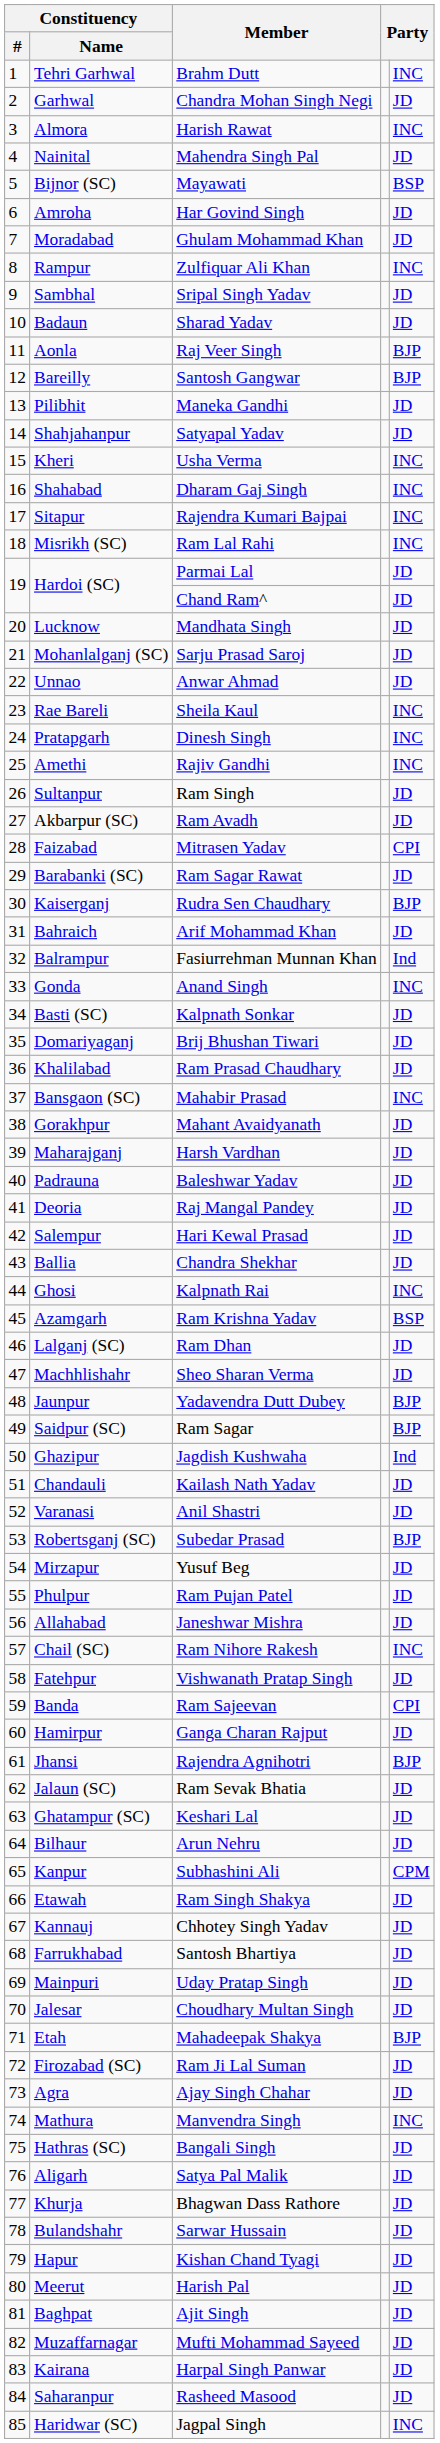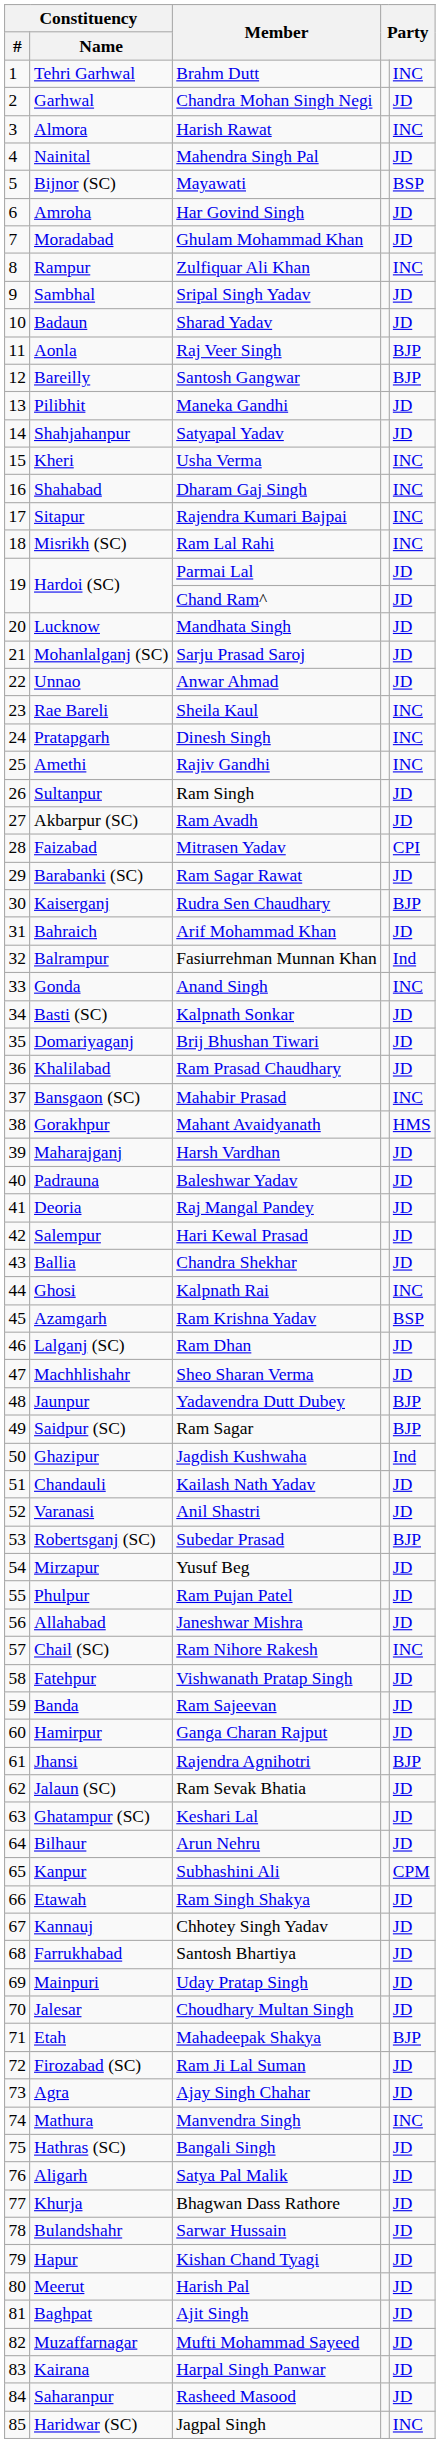(403, 1124) JD -> (412, 1124) HMS
(406, 1705) CPI -> (403, 1705) JD
